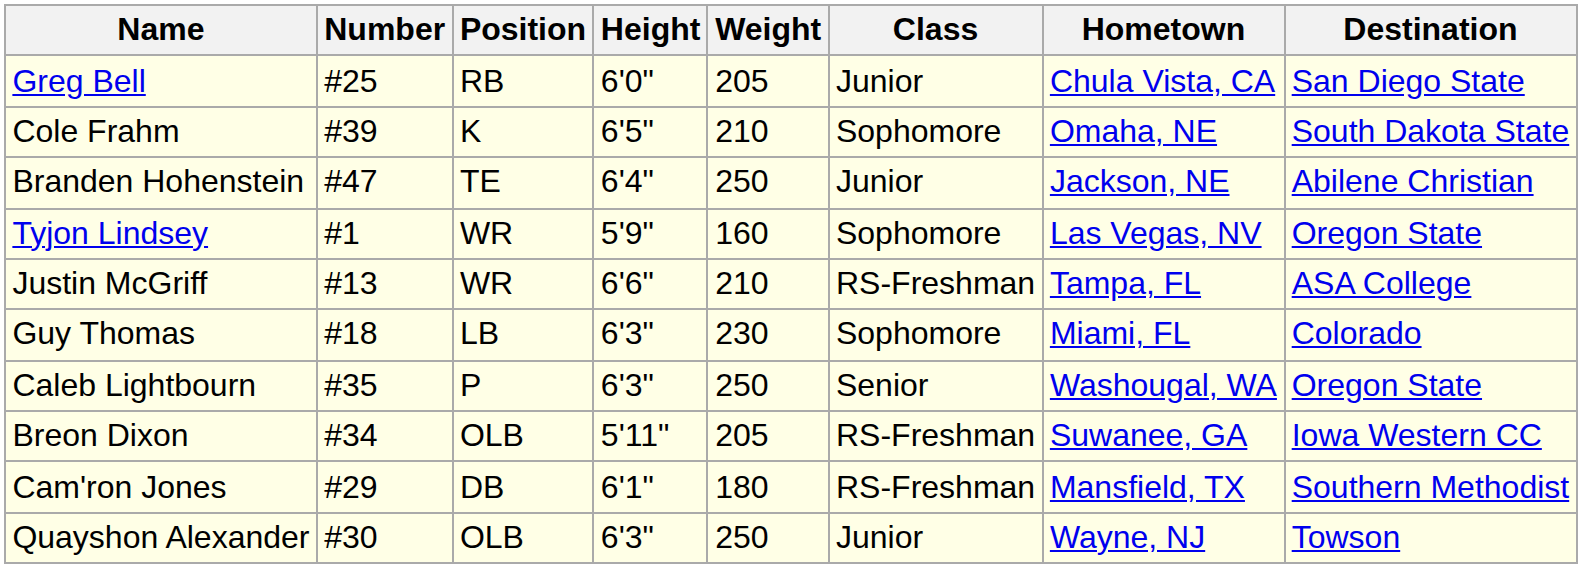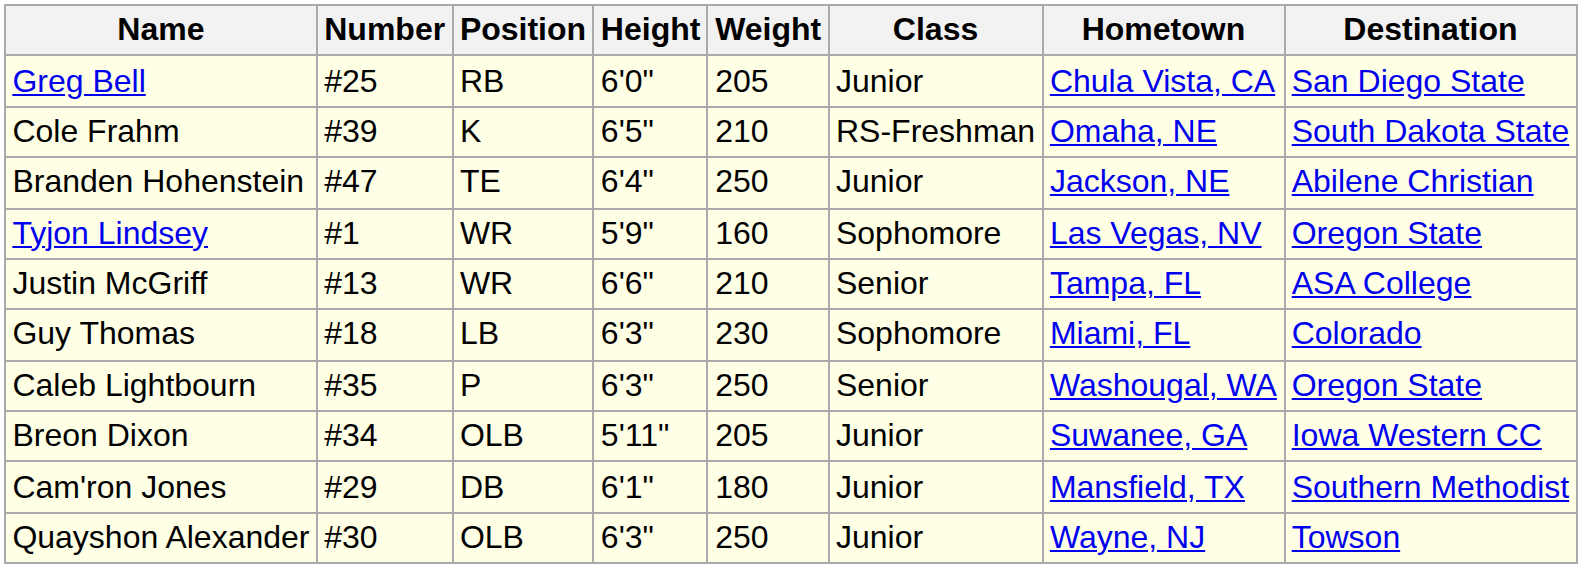(919, 131) Sophomore -> (936, 131) RS-Freshman
(936, 283) RS-Freshman -> (882, 283) Senior
(936, 435) RS-Freshman -> (880, 435) Junior
(936, 486) RS-Freshman -> (880, 486) Junior
